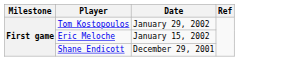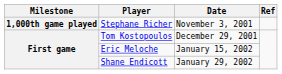+ row: (136, 24)
(171, 24) January 29, 2002 -> (217, 37) December 29, 2001
(174, 50) December 29, 2001 -> (214, 62) January 29, 2002
